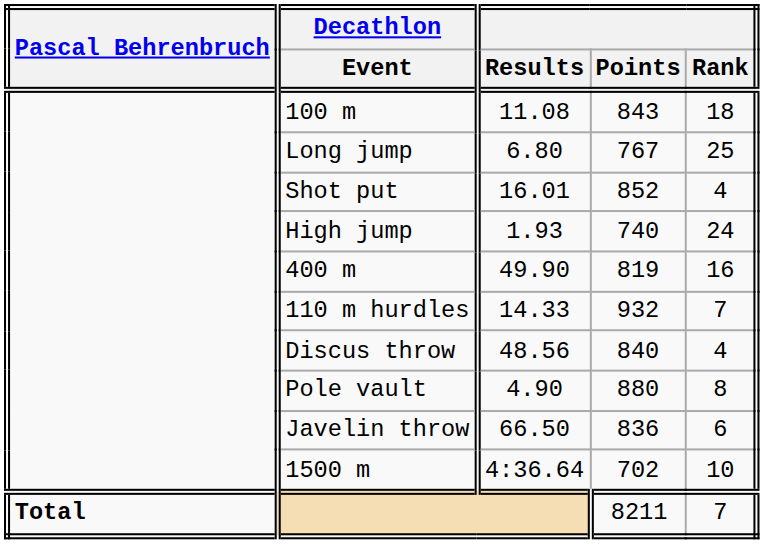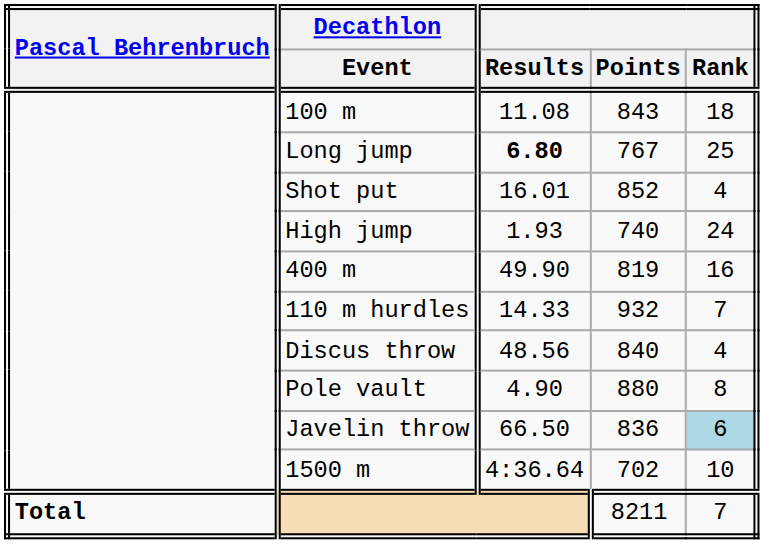(535, 152) normal -> (535, 152) bold
(720, 430) no background -> (720, 430) lightblue background
